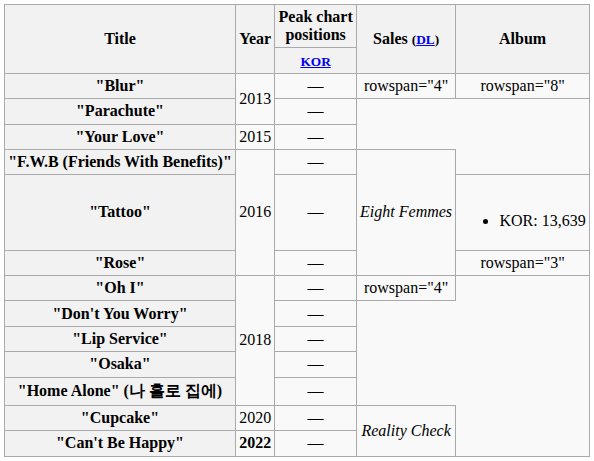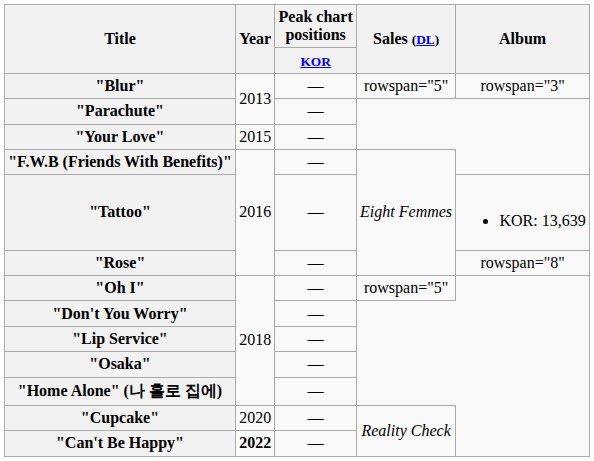(406, 85) rowspan="4" -> (406, 85) rowspan="5"
(523, 85) rowspan="8" -> (523, 85) rowspan="3"
(523, 262) rowspan="3" -> (523, 262) rowspan="8"
(406, 288) rowspan="4" -> (406, 288) rowspan="5"
